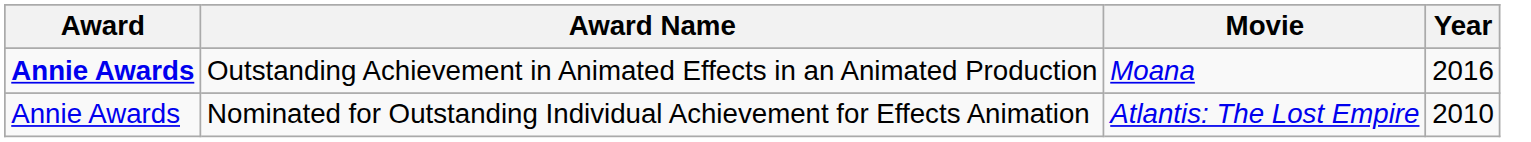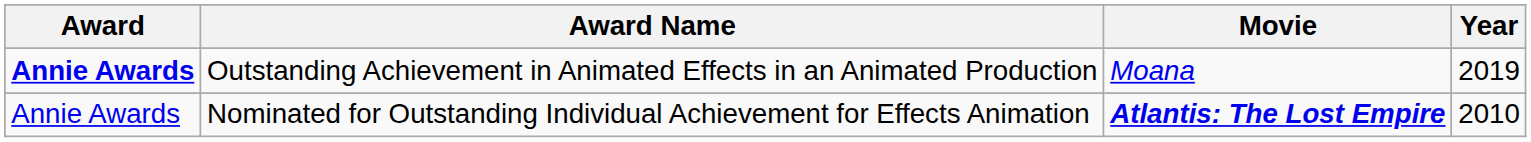(1463, 70) 2016 -> (1489, 70) 2019
(1265, 114) normal -> (1278, 114) bold
